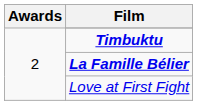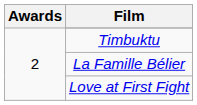(129, 40) bold -> (129, 40) normal
(129, 64) bold -> (129, 64) normal
